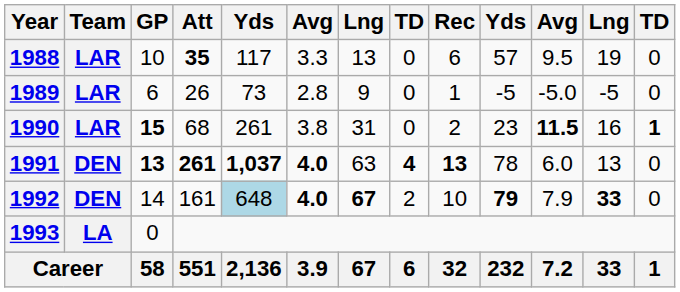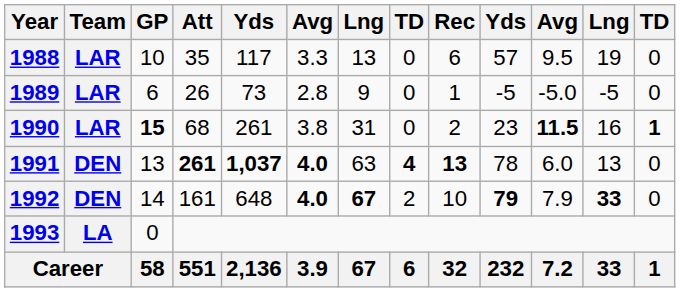(197, 57) bold -> (197, 57) normal
(152, 163) bold -> (152, 163) normal
(254, 198) lightblue background -> (254, 198) no background
